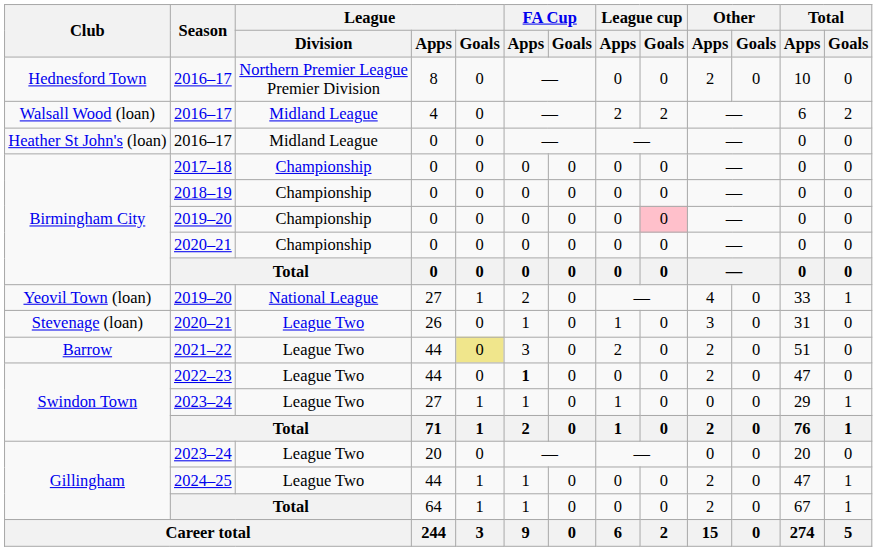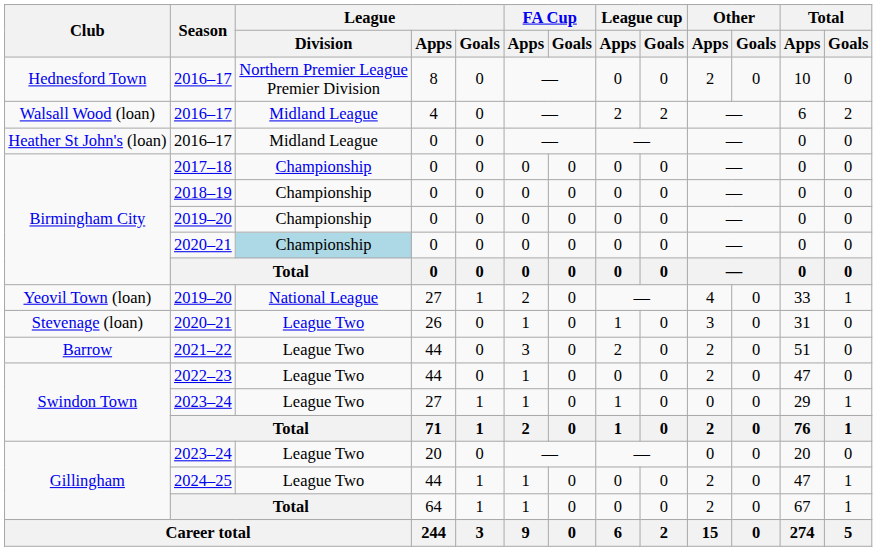(664, 219) pink background -> (664, 219) no background
(323, 245) no background -> (323, 245) lightblue background
(480, 349) khaki background -> (480, 349) no background
(526, 375) bold -> (526, 375) normal
